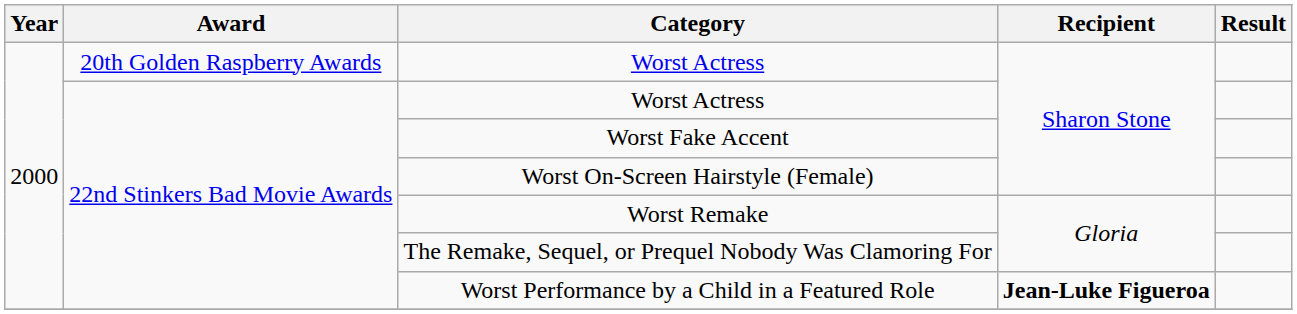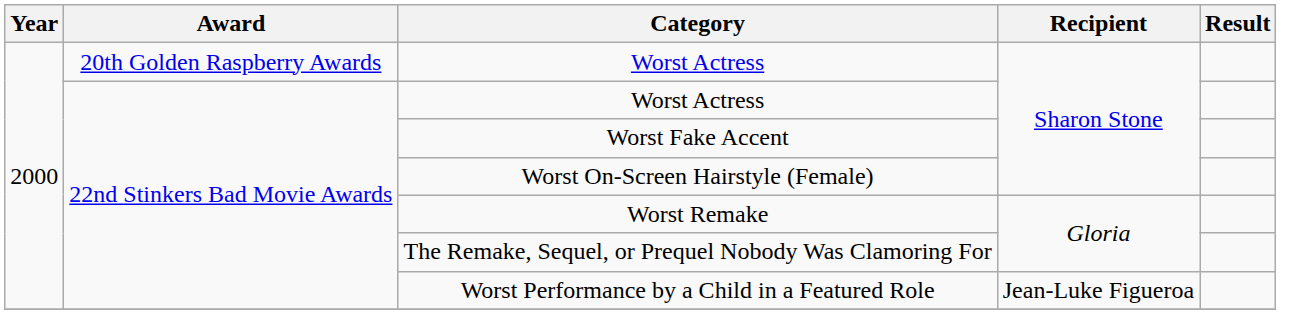(1106, 289) bold -> (1098, 289) normal
